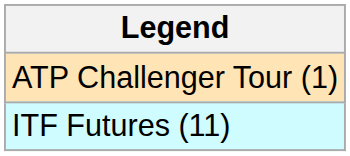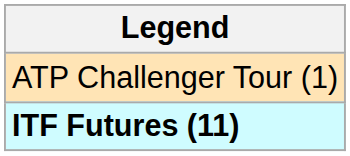(121, 125) normal -> (126, 125) bold
